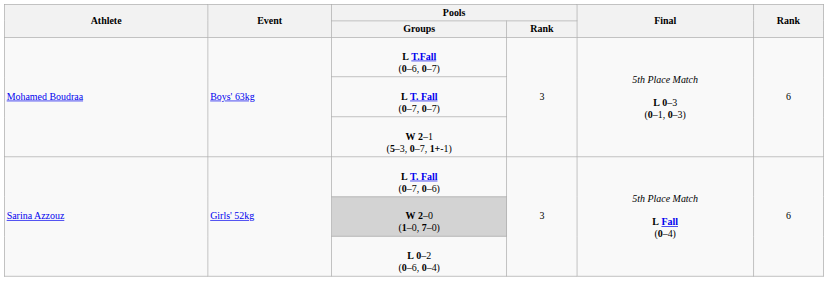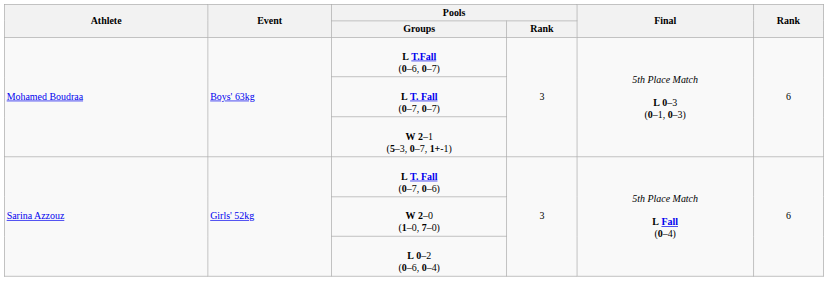(419, 222) lightgrey background -> (419, 222) no background
